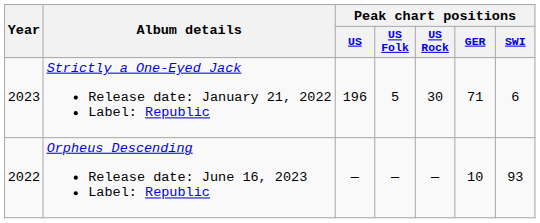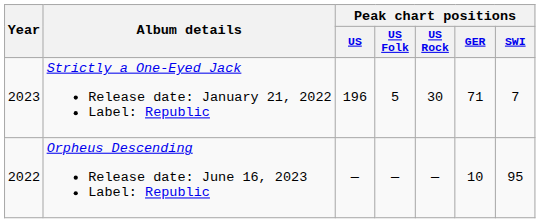(515, 97) 6 -> (515, 97) 7
(515, 178) 93 -> (515, 178) 95
